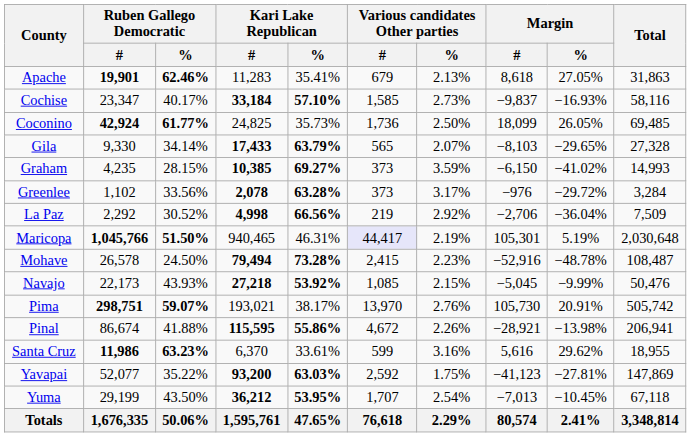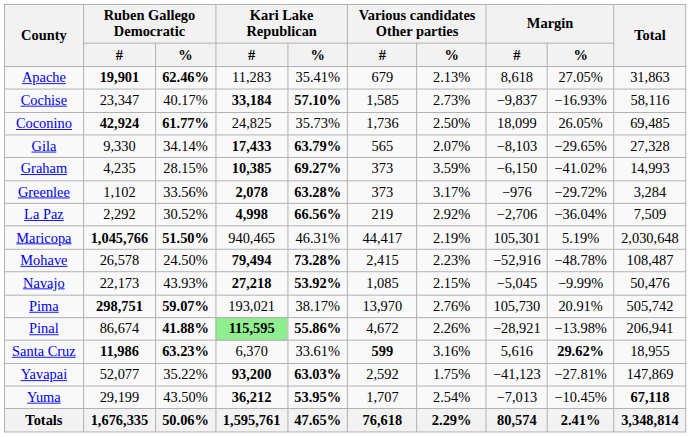(382, 237) lavender background -> (382, 237) no background
(186, 329) normal -> (186, 329) bold
(252, 329) no background -> (252, 329) lightgreen background
(382, 351) normal -> (382, 351) bold
(581, 351) normal -> (581, 351) bold
(650, 397) normal -> (650, 397) bold
